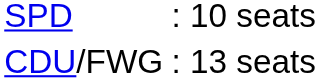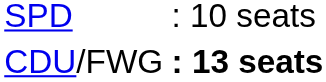(244, 62) normal -> (247, 62) bold
